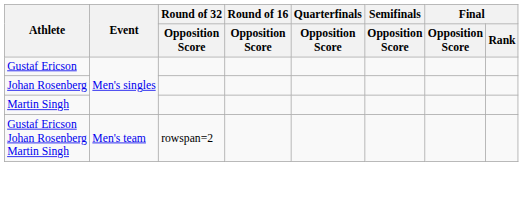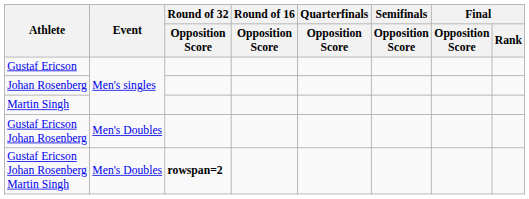+ row: (47, 131)
(119, 138) Men's team -> (127, 171) Men's Doubles
(187, 138) normal -> (195, 171) bold
